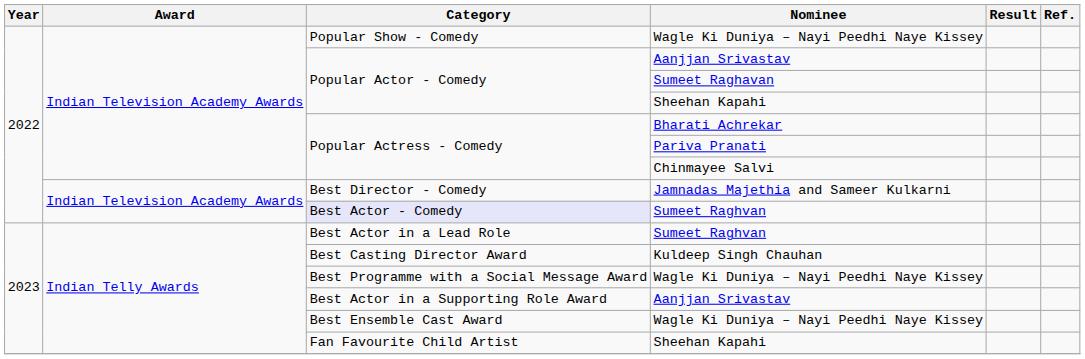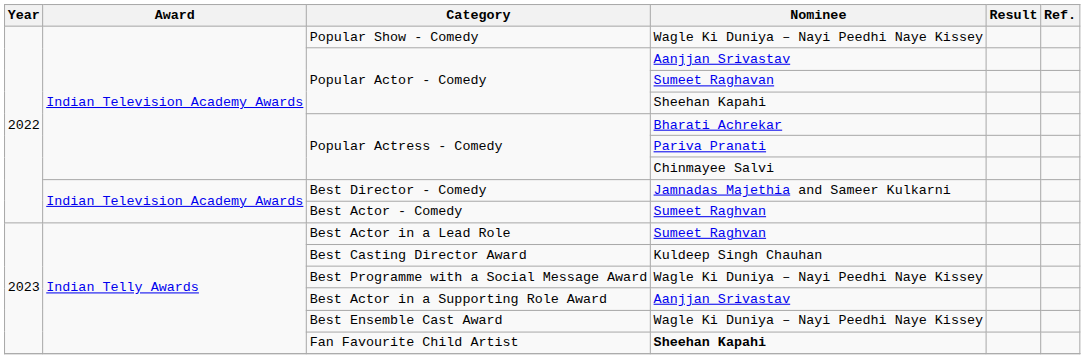(386, 212) lavender background -> (386, 212) no background
(710, 343) normal -> (710, 343) bold
